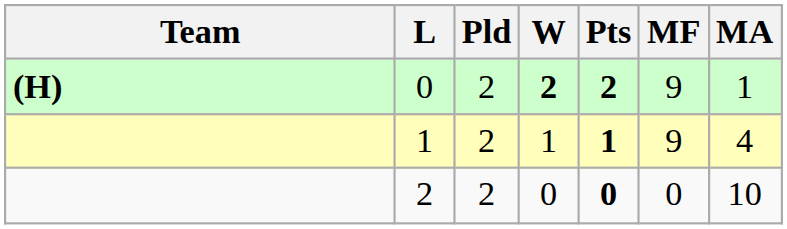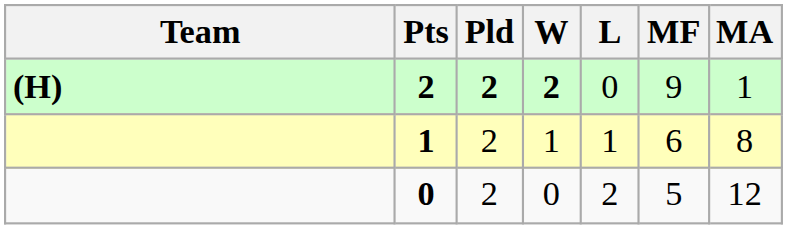columns swapped: (608, 31) <-> (425, 31)
(487, 85) normal -> (489, 85) bold
(674, 140) 9 -> (674, 140) 6
(745, 140) 4 -> (745, 140) 8
(674, 194) 0 -> (674, 194) 5
(745, 194) 10 -> (745, 194) 12
